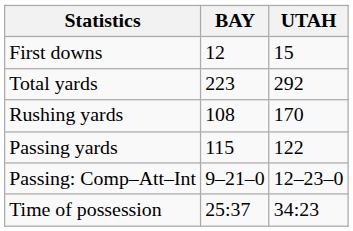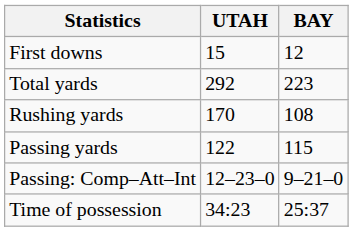columns swapped: (235, 21) <-> (309, 21)
